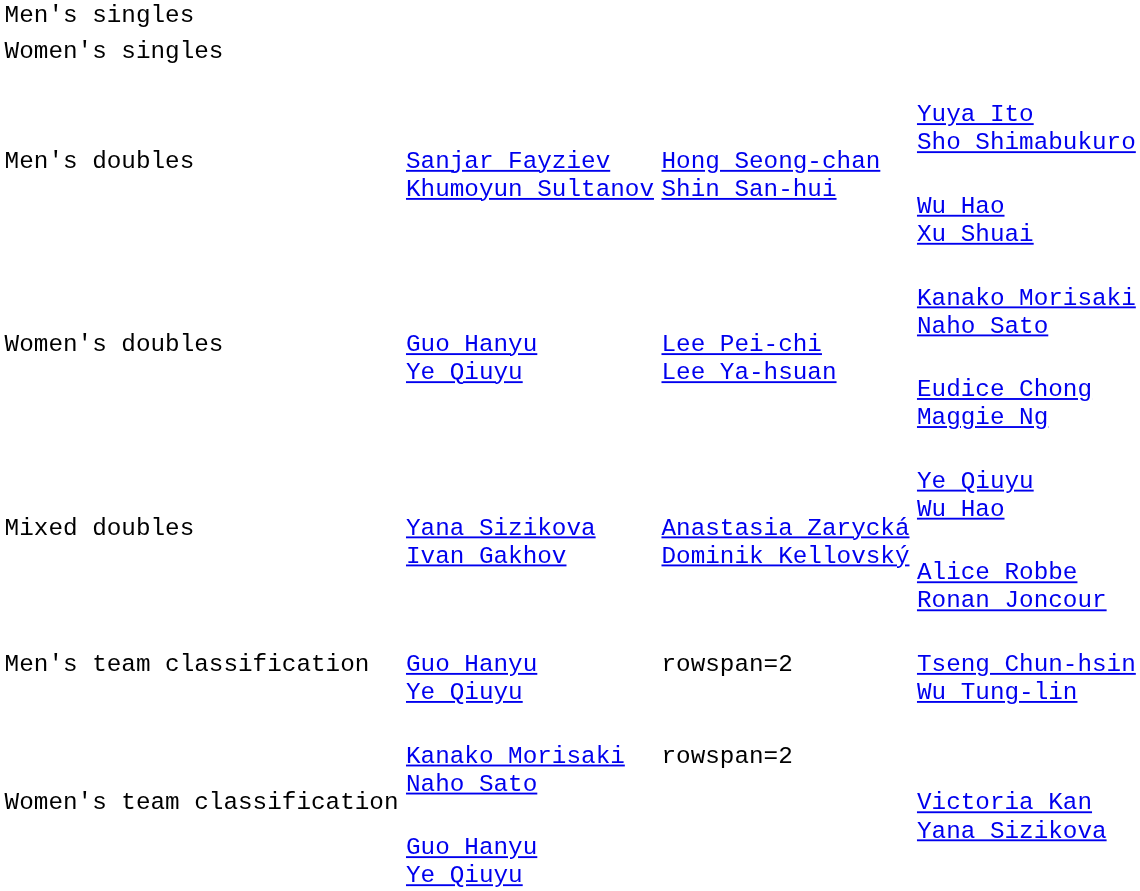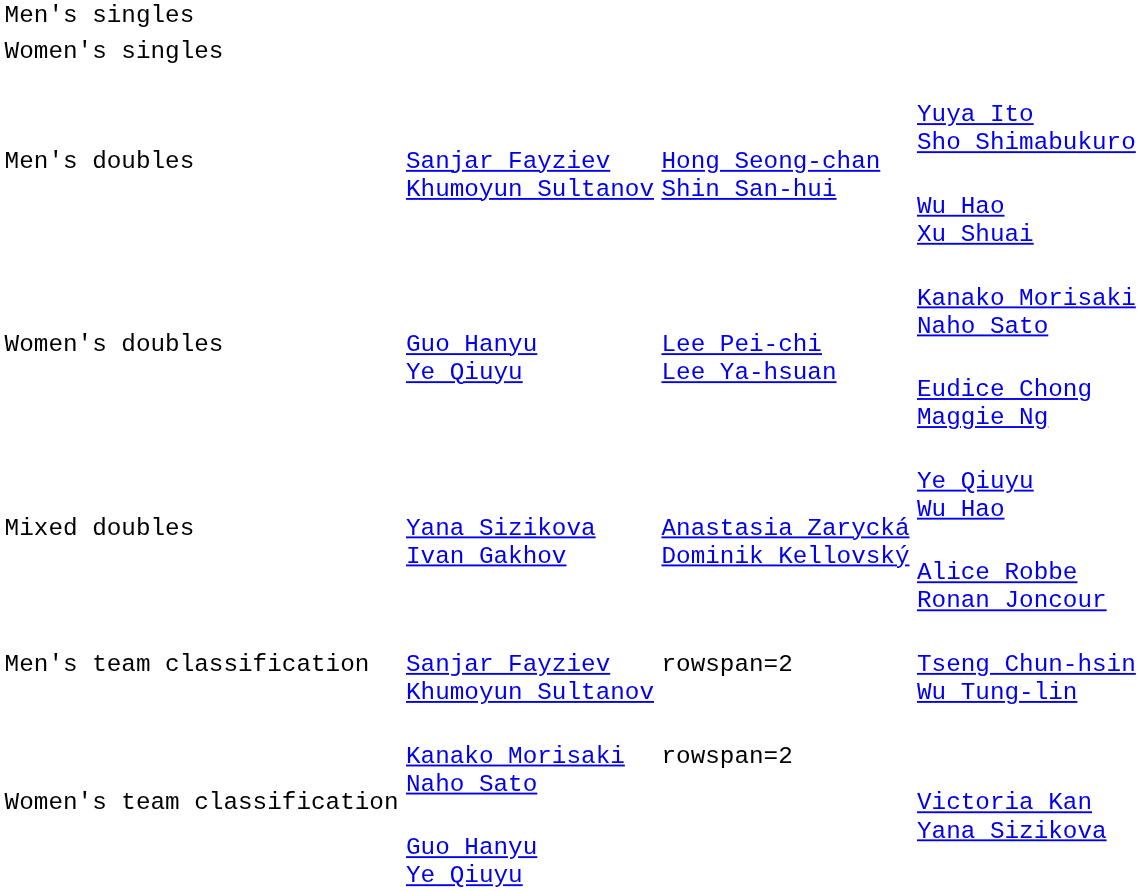(472, 679) Guo Hanyu Ye Qiuyu -> (530, 679) Sanjar Fayziev Khumoyun Sultanov
